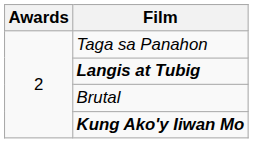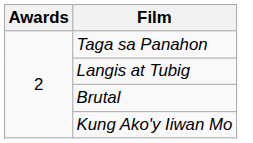(138, 71) bold -> (133, 71) normal
(160, 124) bold -> (154, 124) normal
